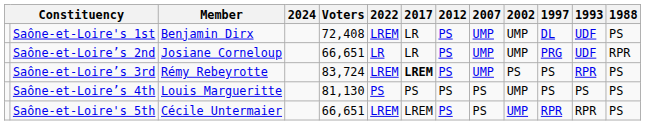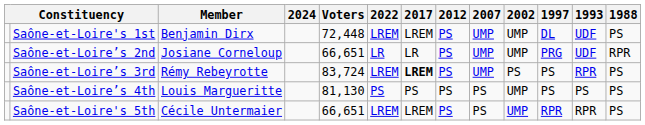(343, 33) 72,408 -> (343, 33) 72,448
(411, 33) LR -> (419, 33) LREM
